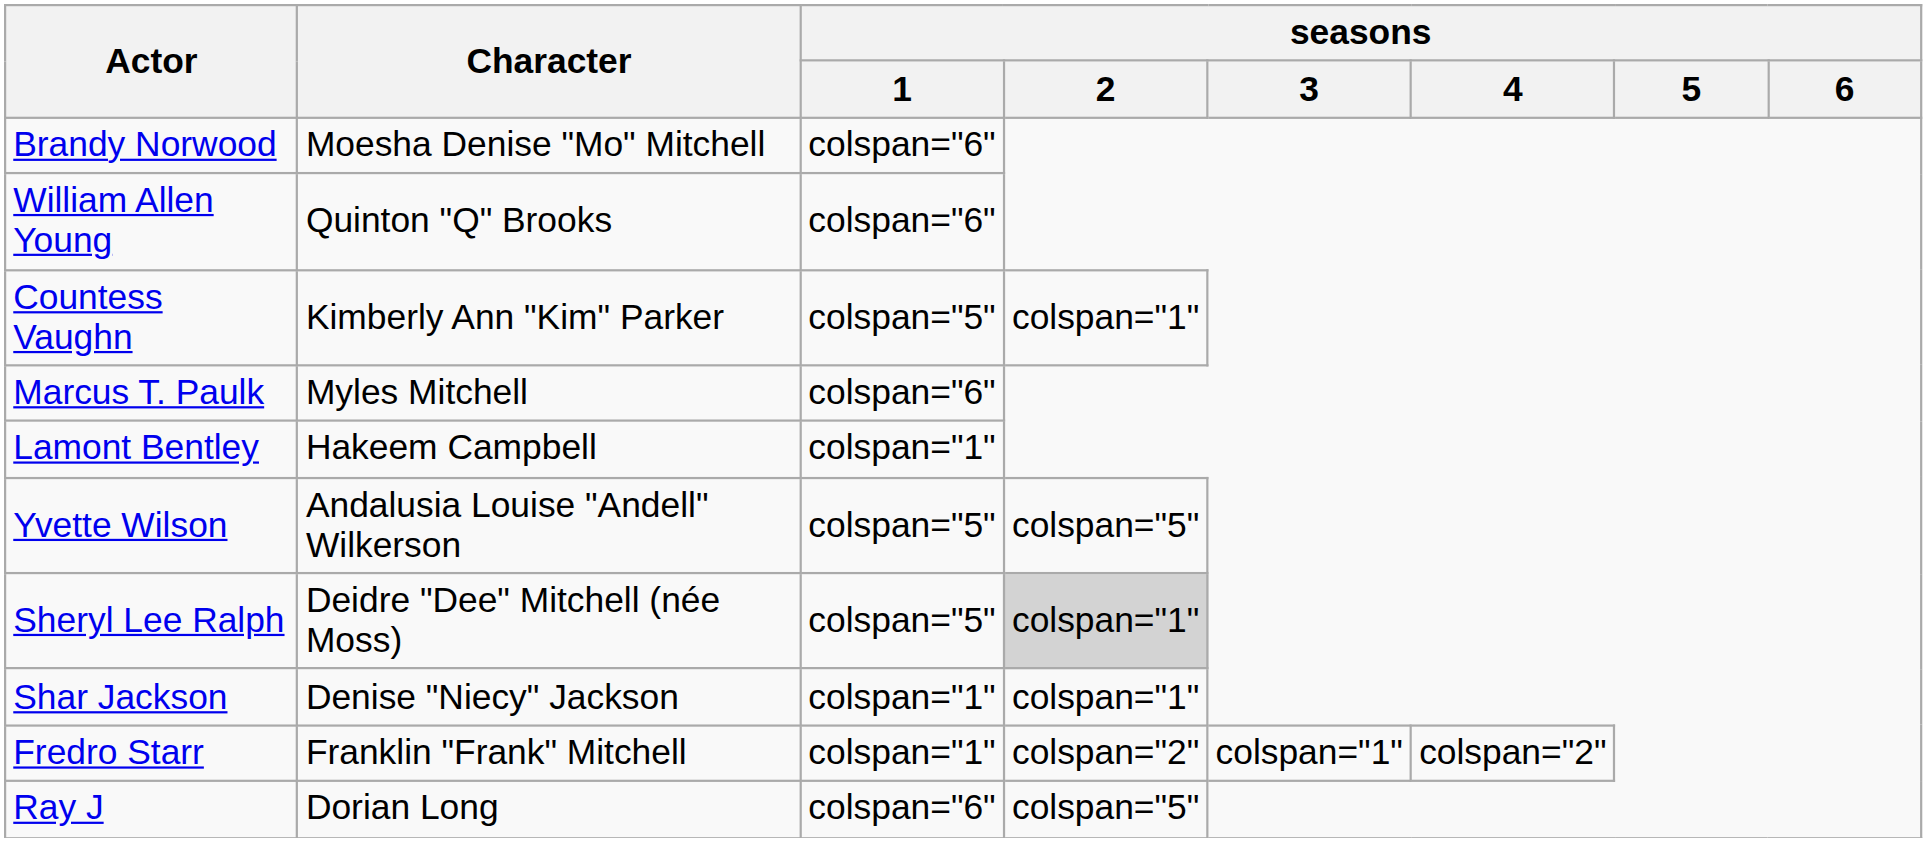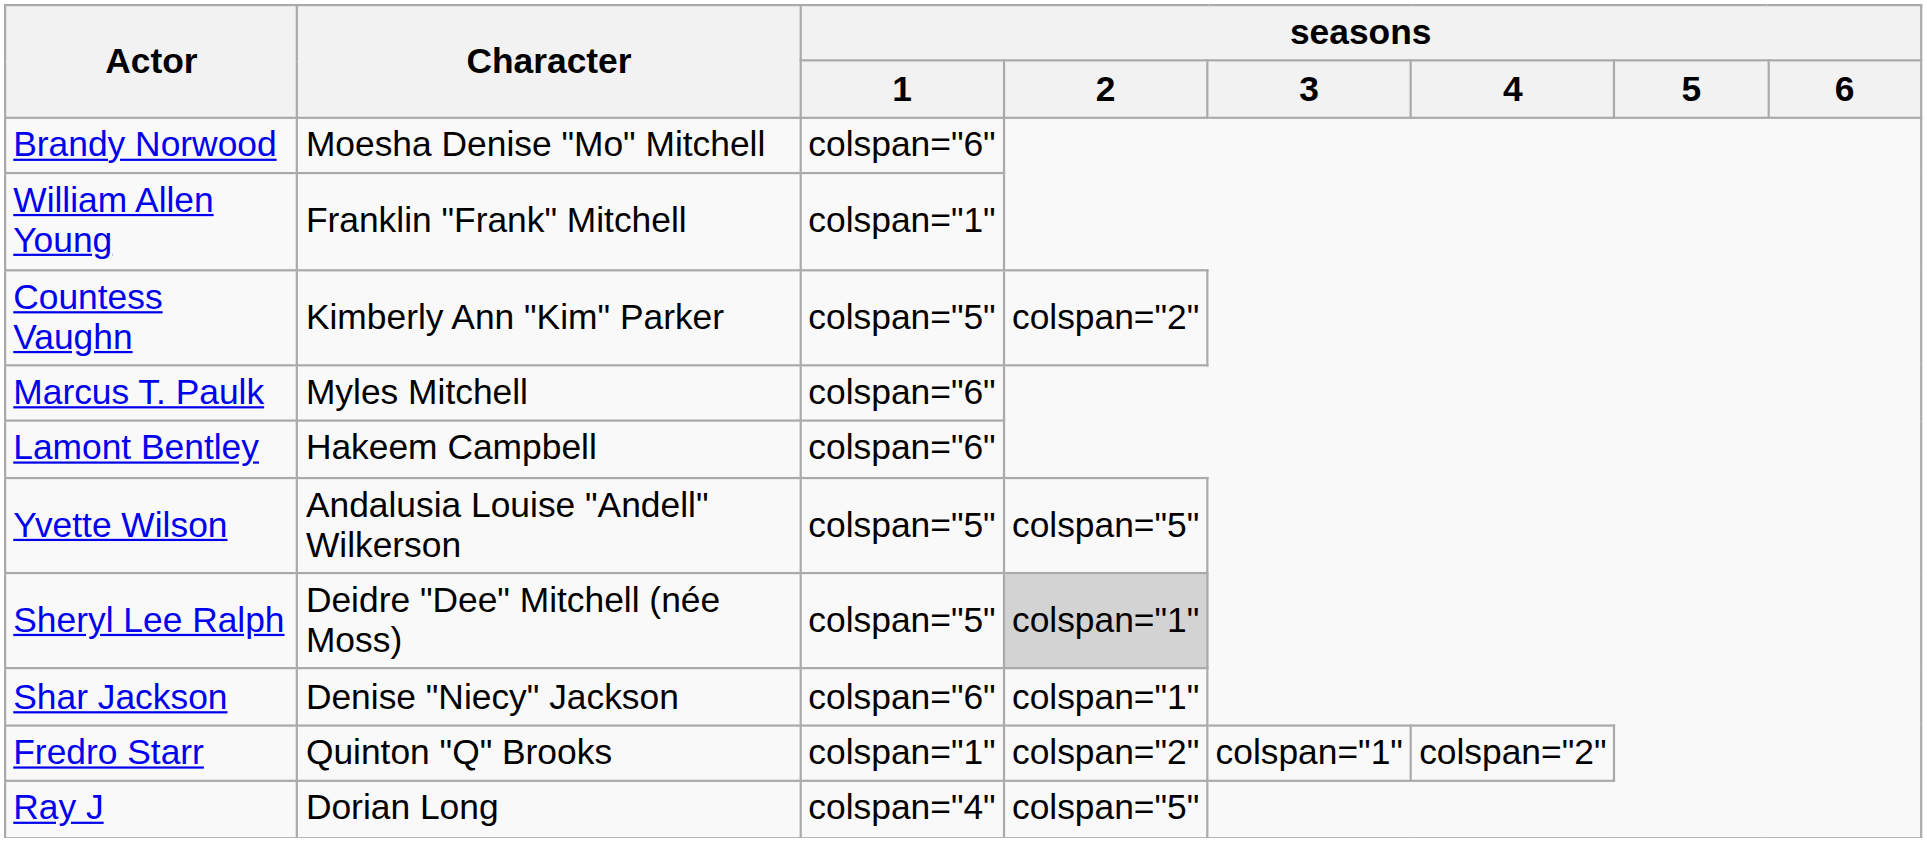(459, 220) Quinton "Q" Brooks -> (496, 220) Franklin "Frank" Mitchell
(902, 220) colspan="6" -> (902, 220) colspan="1"
(1106, 316) colspan="1" -> (1106, 316) colspan="2"
(902, 448) colspan="1" -> (902, 448) colspan="6"
(902, 696) colspan="1" -> (902, 696) colspan="6"
(496, 752) Franklin "Frank" Mitchell -> (459, 752) Quinton "Q" Brooks
(902, 808) colspan="6" -> (902, 808) colspan="4"
